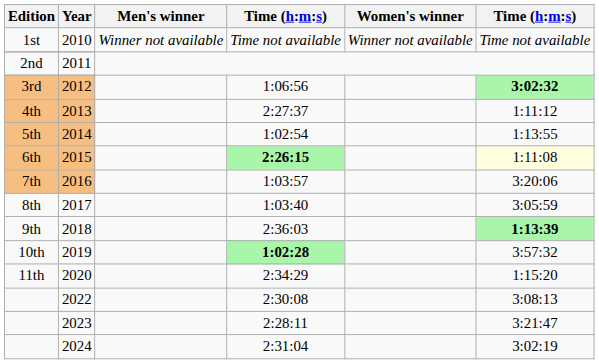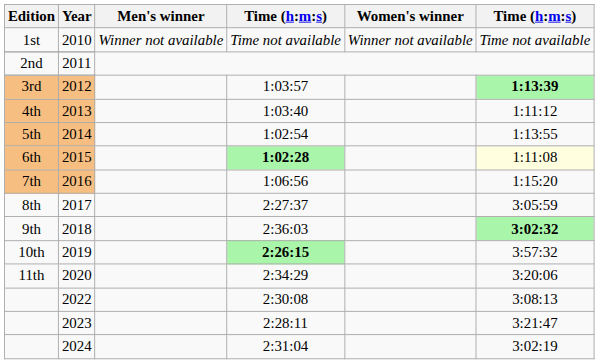(286, 87) 1:06:56 -> (286, 87) 1:03:57
(535, 87) 3:02:32 -> (535, 87) 1:13:39
(286, 110) 2:27:37 -> (286, 110) 1:03:40
(286, 157) 2:26:15 -> (286, 157) 1:02:28
(286, 181) 1:03:57 -> (286, 181) 1:06:56
(535, 181) 3:20:06 -> (535, 181) 1:15:20
(286, 205) 1:03:40 -> (286, 205) 2:27:37
(535, 228) 1:13:39 -> (535, 228) 3:02:32
(286, 252) 1:02:28 -> (286, 252) 2:26:15
(535, 275) 1:15:20 -> (535, 275) 3:20:06
